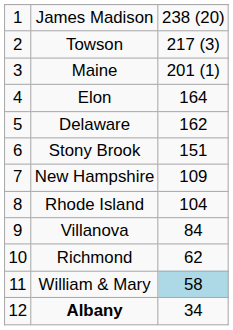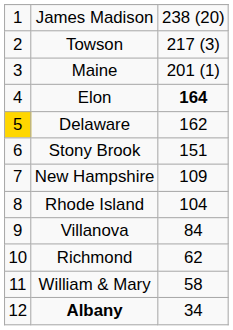(193, 97) normal -> (193, 97) bold
(18, 124) no background -> (18, 124) gold background
(193, 284) lightblue background -> (193, 284) no background
